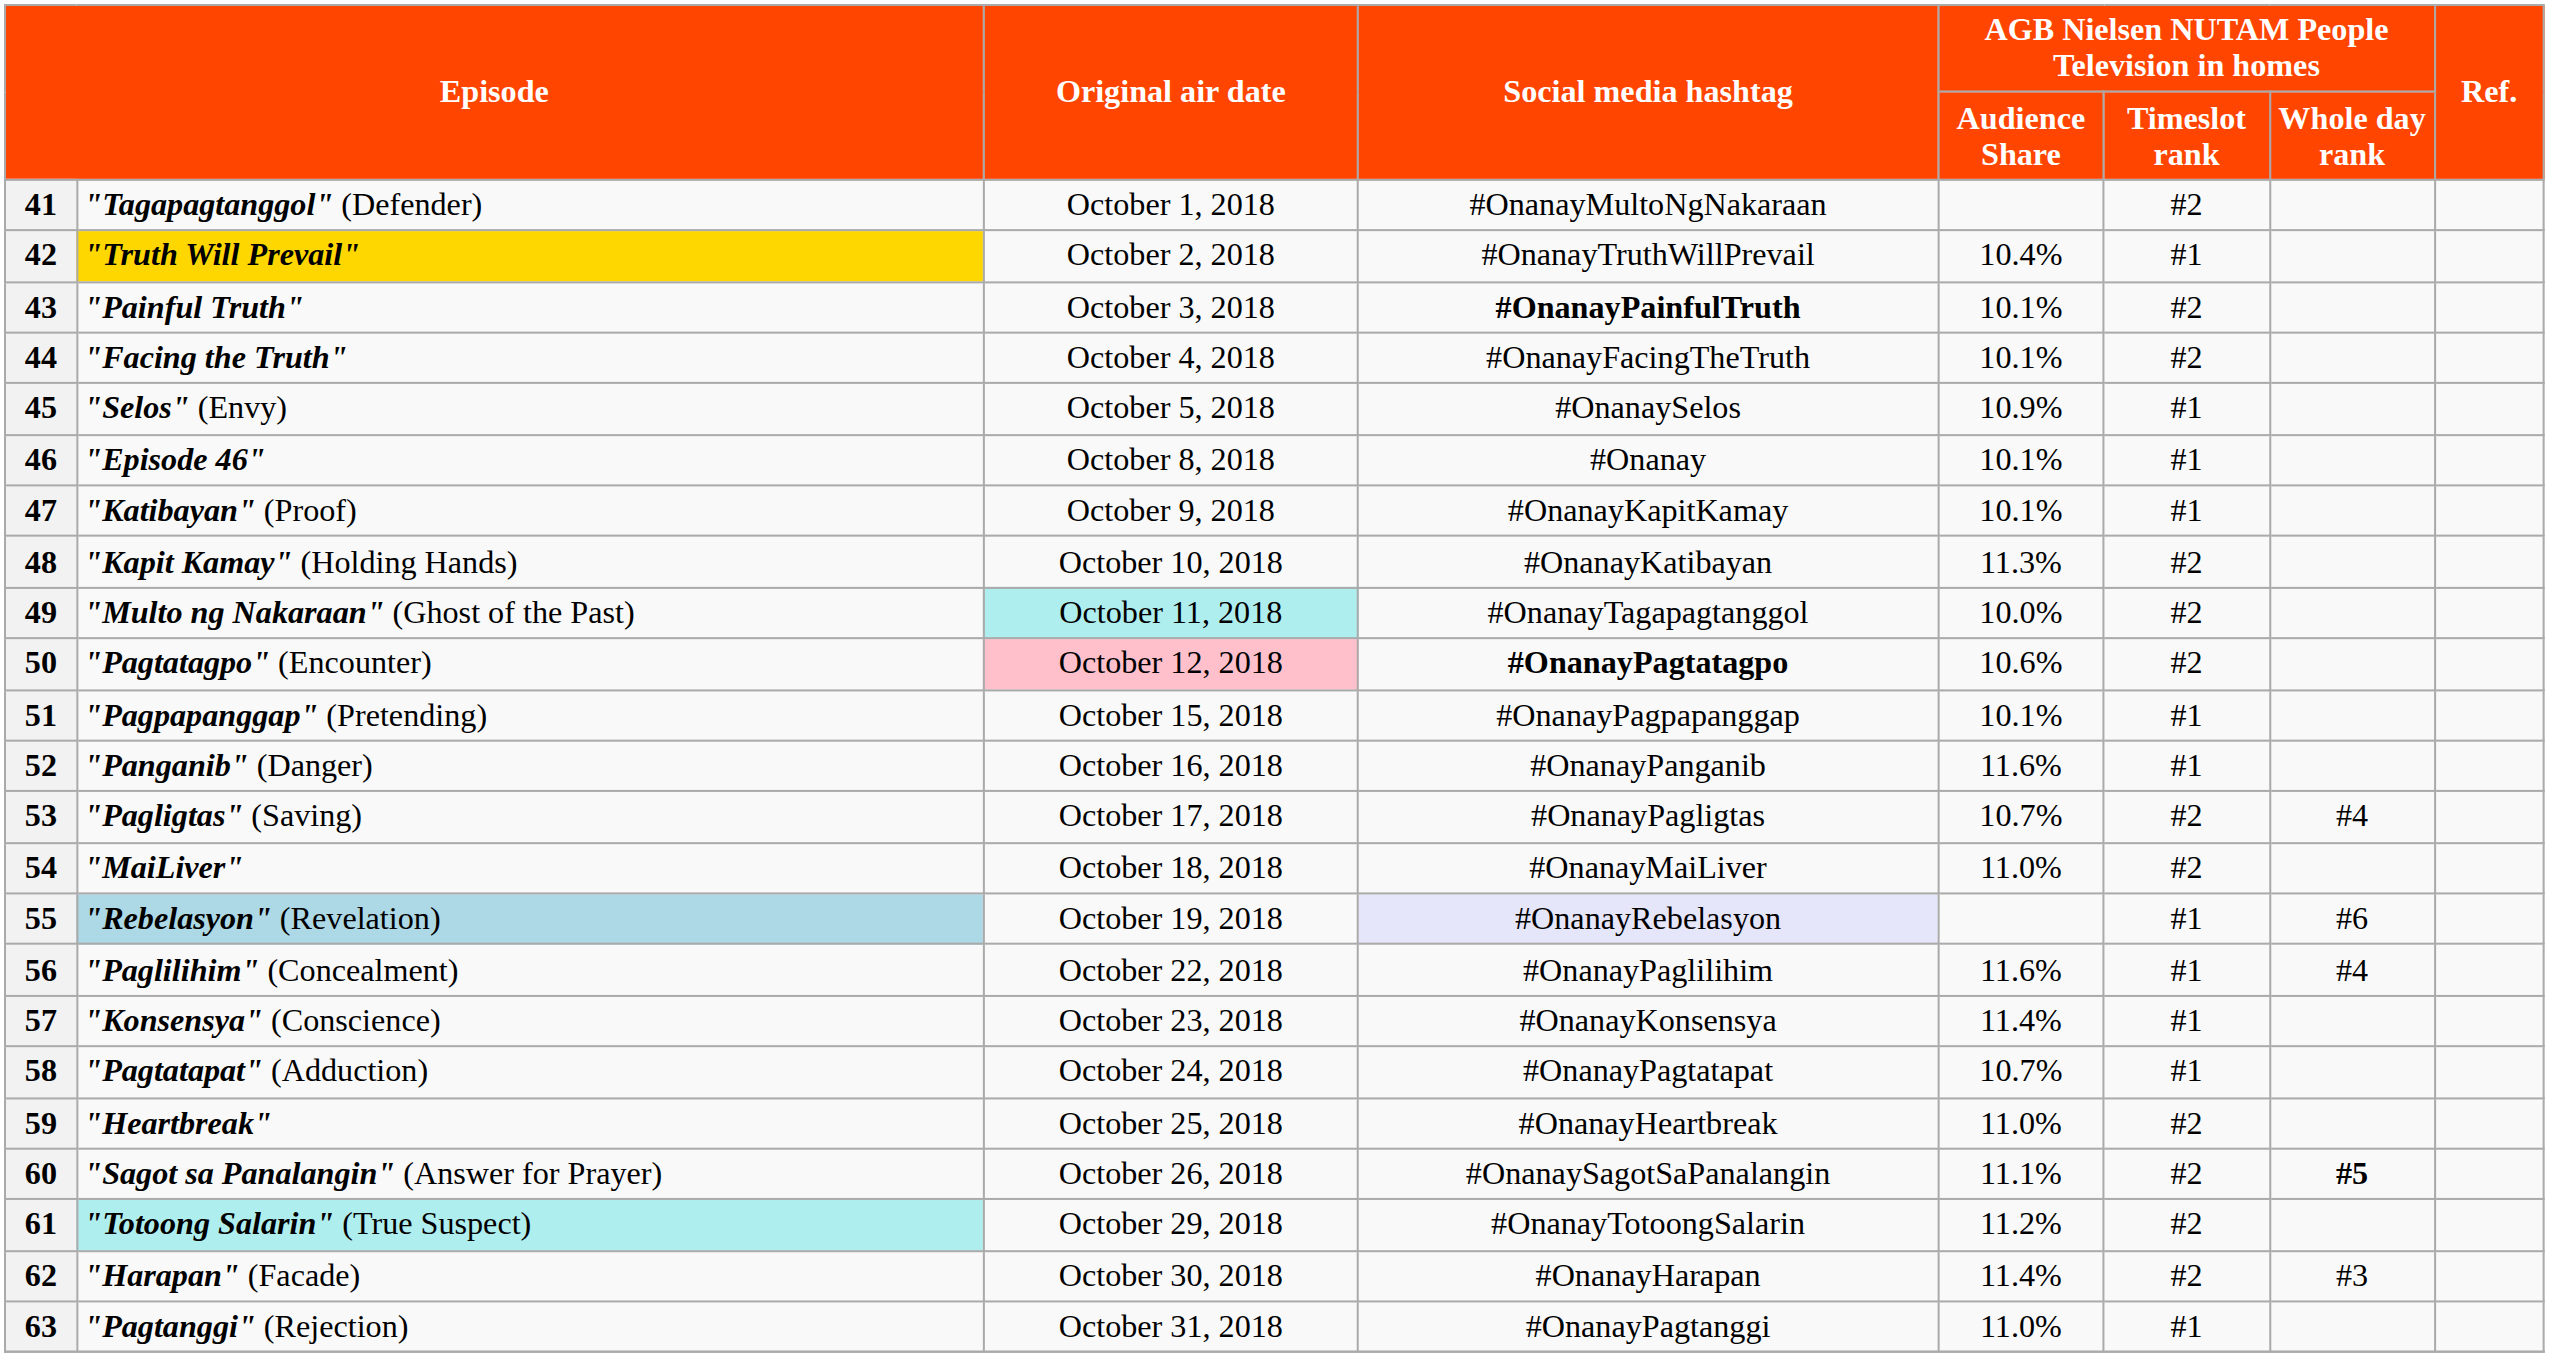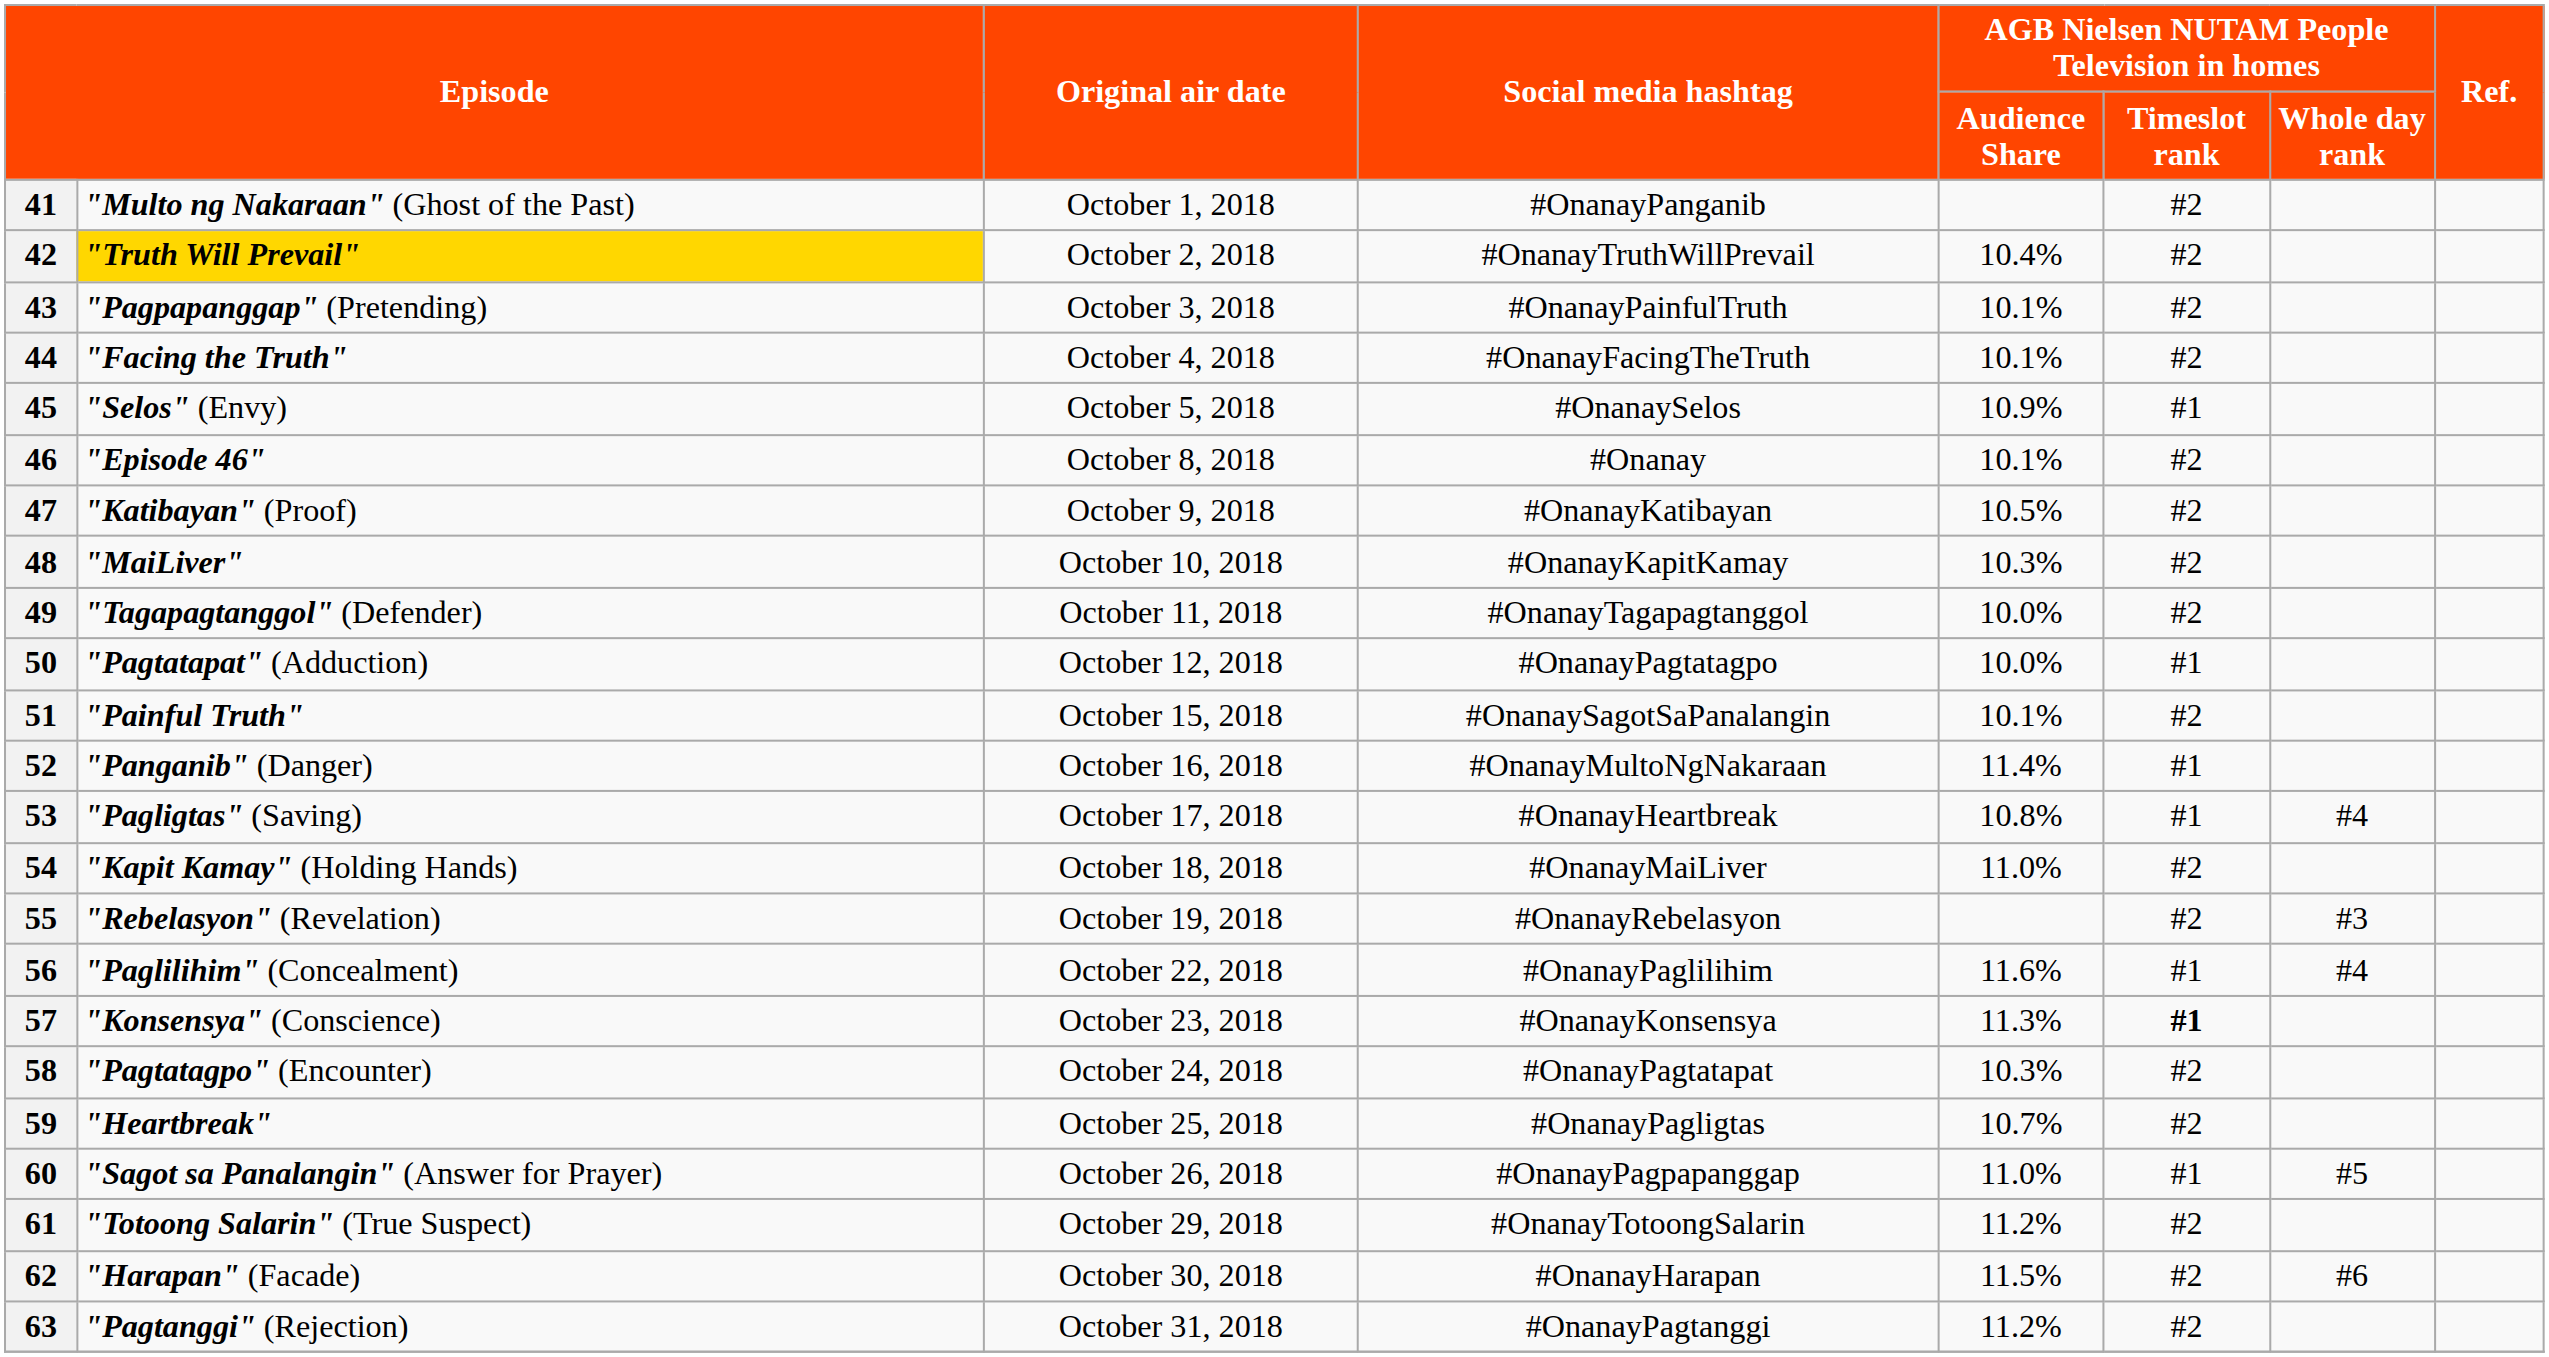(283, 204) "Tagapagtanggol" (Defender) -> (359, 204) "Multo ng Nakaraan" (Ghost of the Past)
(1648, 204) #OnanayMultoNgNakaraan -> (1648, 204) #OnanayPanganib
(2186, 255) #1 -> (2186, 255) #2
(194, 306) "Painful Truth" -> (286, 306) "Pagpapanggap" (Pretending)
(1648, 306) bold -> (1648, 306) normal
(2186, 459) #1 -> (2186, 459) #2
(1648, 510) #OnanayKapitKamay -> (1648, 510) #OnanayKatibayan
(2021, 510) 10.1% -> (2021, 510) 10.5%
(2186, 510) #1 -> (2186, 510) #2
(301, 561) "Kapit Kamay" (Holding Hands) -> (164, 561) "MaiLiver"
(1648, 561) #OnanayKatibayan -> (1648, 561) #OnanayKapitKamay
(2021, 561) 11.3% -> (2021, 561) 10.3%
(359, 612) "Multo ng Nakaraan" (Ghost of the Past) -> (283, 612) "Tagapagtanggol" (Defender)
(1171, 612) paleturquoise background -> (1171, 612) no background
(258, 663) "Pagtatagpo" (Encounter) -> (256, 663) "Pagtatapat" (Adduction)
(1171, 663) pink background -> (1171, 663) no background
(1648, 663) bold -> (1648, 663) normal
(2021, 663) 10.6% -> (2021, 663) 10.0%
(2186, 663) #2 -> (2186, 663) #1
(286, 714) "Pagpapanggap" (Pretending) -> (194, 714) "Painful Truth"
(1648, 714) #OnanayPagpapanggap -> (1648, 714) #OnanaySagotSaPanalangin
(2186, 714) #1 -> (2186, 714) #2
(1648, 765) #OnanayPanganib -> (1648, 765) #OnanayMultoNgNakaraan
(2021, 765) 11.6% -> (2021, 765) 11.4%
(1648, 816) #OnanayPagligtas -> (1648, 816) #OnanayHeartbreak
(2021, 816) 10.7% -> (2021, 816) 10.8%
(2186, 816) #2 -> (2186, 816) #1
(164, 867) "MaiLiver" -> (301, 867) "Kapit Kamay" (Holding Hands)
(262, 918) lightblue background -> (262, 918) no background
(1648, 918) lavender background -> (1648, 918) no background
(2186, 918) #1 -> (2186, 918) #2
(2352, 918) #6 -> (2352, 918) #3
(2021, 1020) 11.4% -> (2021, 1020) 11.3%
(2186, 1020) normal -> (2186, 1020) bold
(256, 1071) "Pagtatapat" (Adduction) -> (258, 1071) "Pagtatagpo" (Encounter)
(2021, 1071) 10.7% -> (2021, 1071) 10.3%
(2186, 1071) #1 -> (2186, 1071) #2
(1648, 1122) #OnanayHeartbreak -> (1648, 1122) #OnanayPagligtas
(2021, 1122) 11.0% -> (2021, 1122) 10.7%
(1648, 1173) #OnanaySagotSaPanalangin -> (1648, 1173) #OnanayPagpapanggap
(2021, 1173) 11.1% -> (2021, 1173) 11.0%
(2186, 1173) #2 -> (2186, 1173) #1
(2352, 1173) bold -> (2352, 1173) normal
(308, 1224) paleturquoise background -> (308, 1224) no background
(2021, 1275) 11.4% -> (2021, 1275) 11.5%
(2352, 1275) #3 -> (2352, 1275) #6
(2021, 1326) 11.0% -> (2021, 1326) 11.2%
(2186, 1326) #1 -> (2186, 1326) #2
